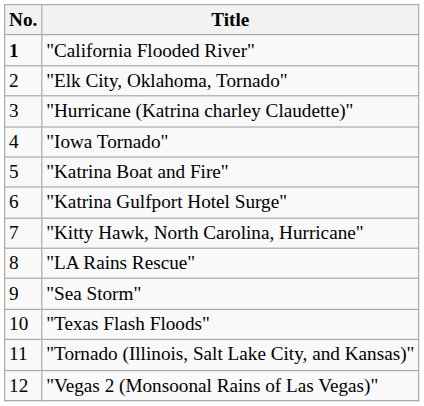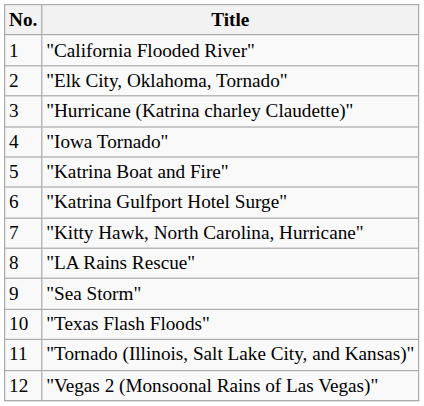(14, 50) bold -> (14, 50) normal
